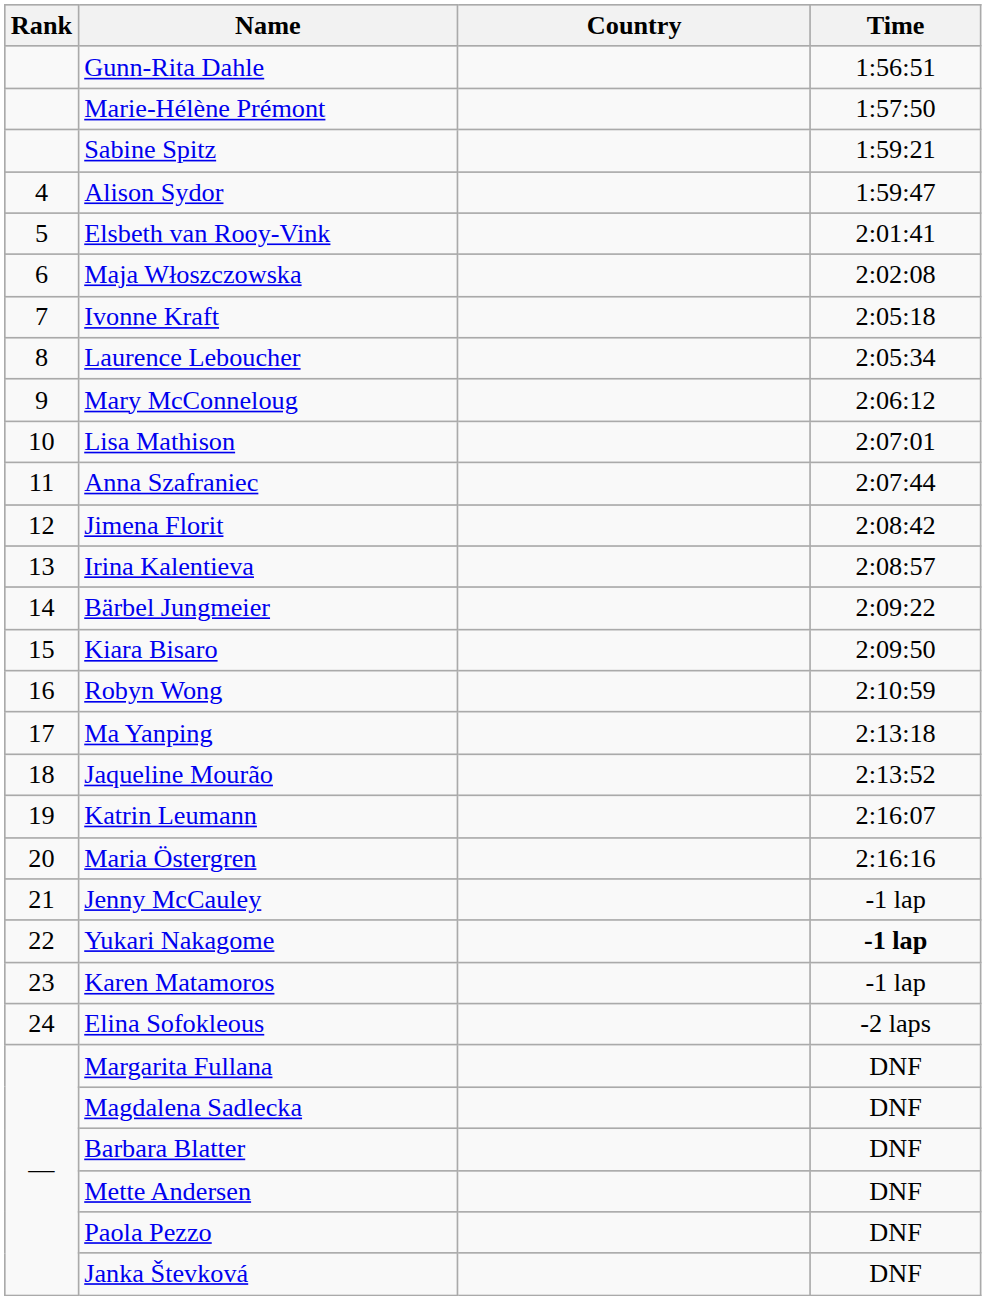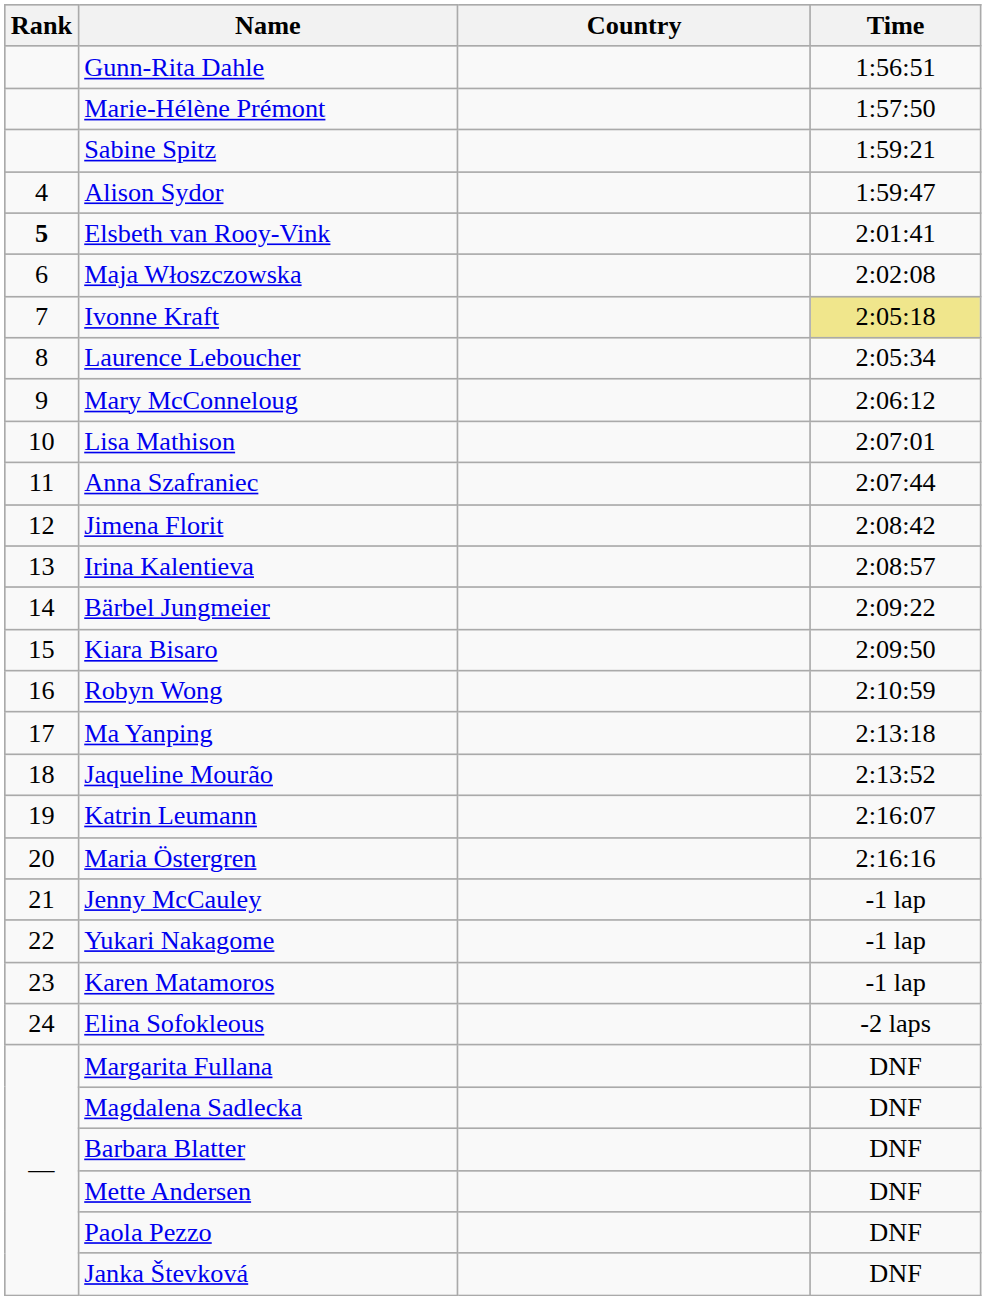(41, 233) normal -> (41, 233) bold
(896, 316) no background -> (896, 316) khaki background
(896, 940) bold -> (896, 940) normal
